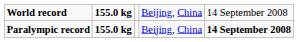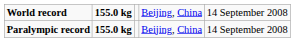(249, 29) bold -> (247, 29) normal
